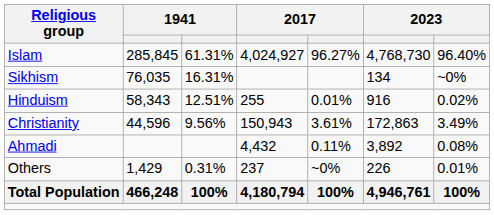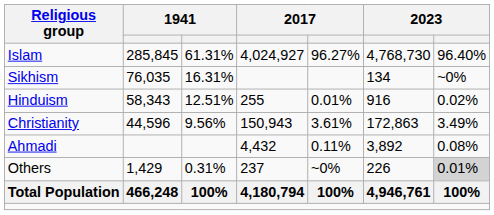(458, 169) no background -> (458, 169) lightgrey background
